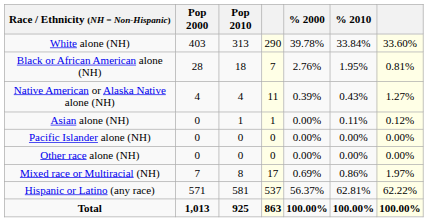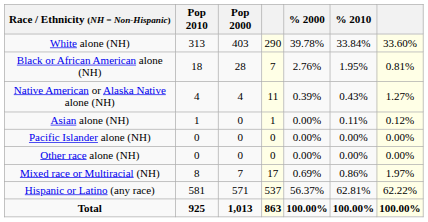columns swapped: (197, 19) <-> (241, 19)
